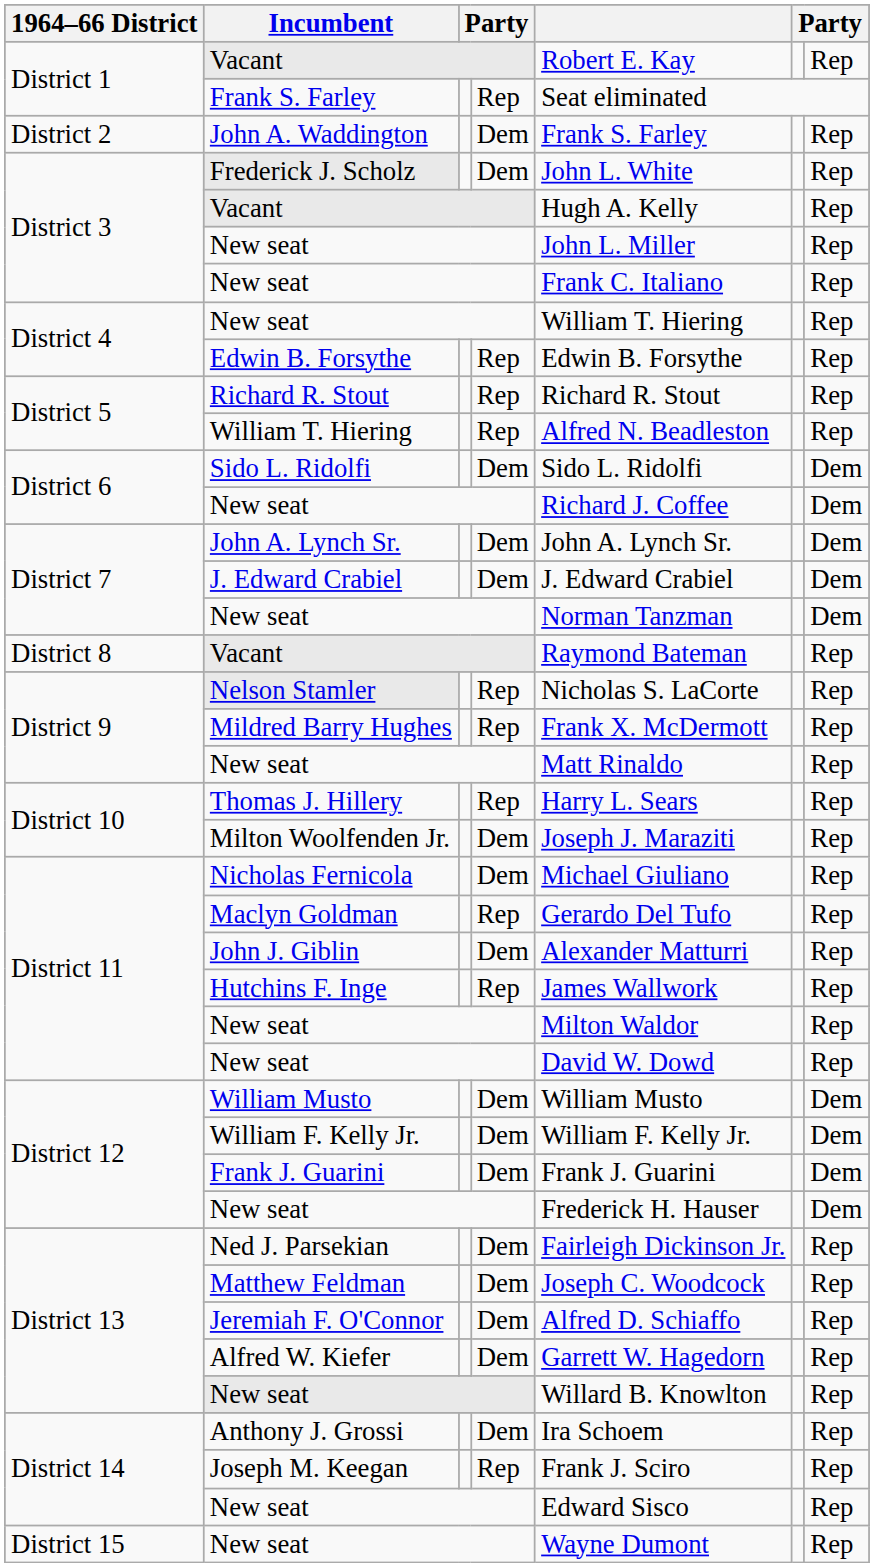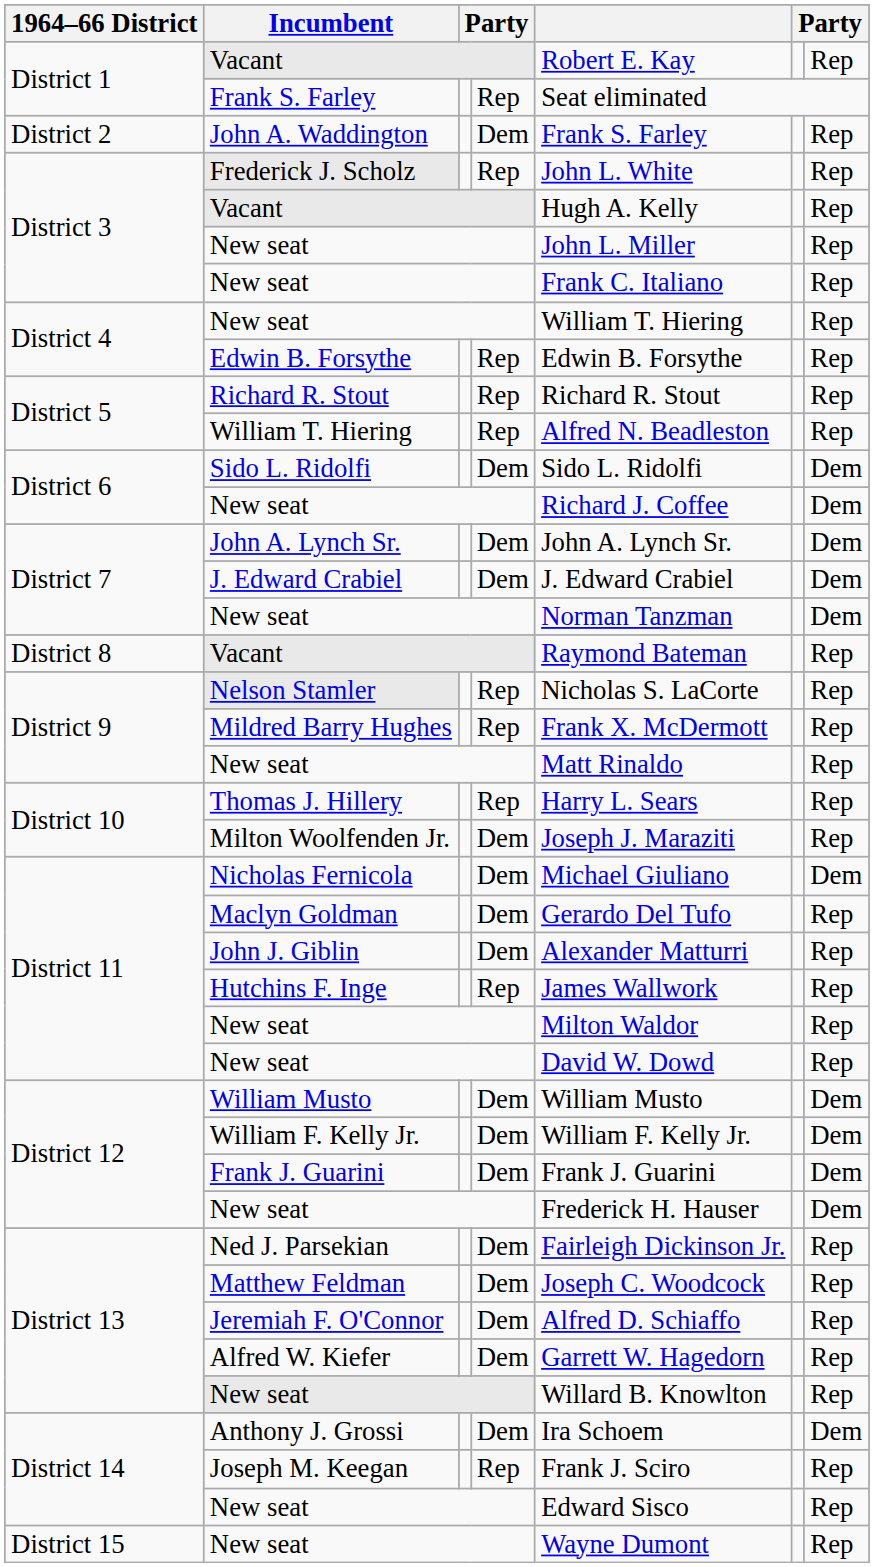(503, 171) Dem -> (498, 171) Rep
(832, 875) Rep -> (836, 875) Dem
(498, 912) Rep -> (503, 912) Dem
(832, 1431) Rep -> (836, 1431) Dem
